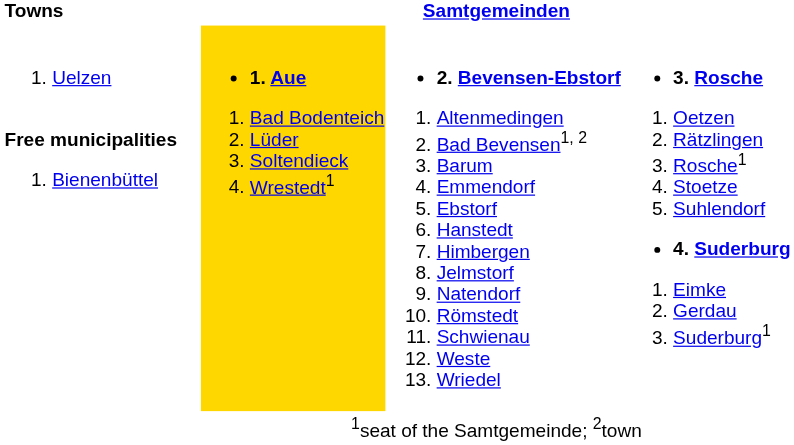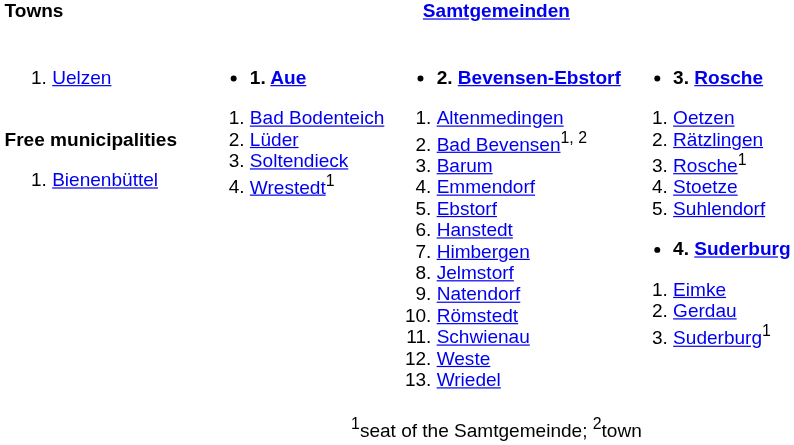(293, 133) gold background -> (293, 133) no background
